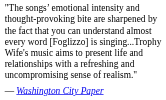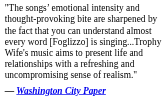(54, 90) normal -> (55, 90) bold
